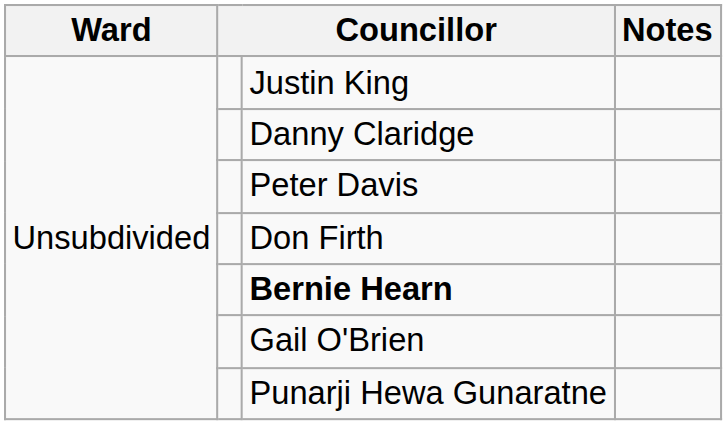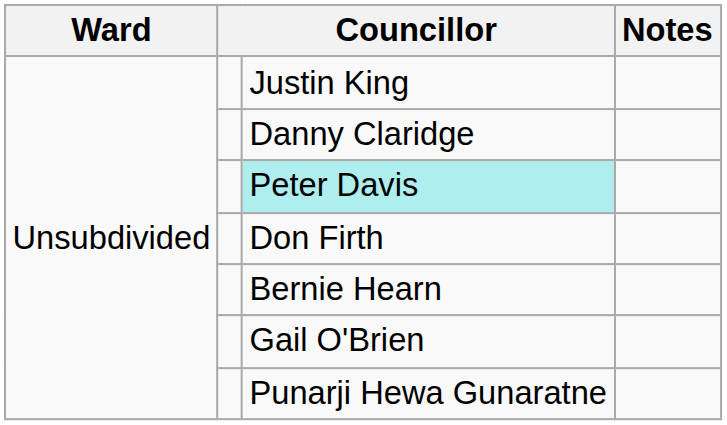(334, 185) no background -> (334, 185) paleturquoise background
(351, 289) bold -> (346, 289) normal
